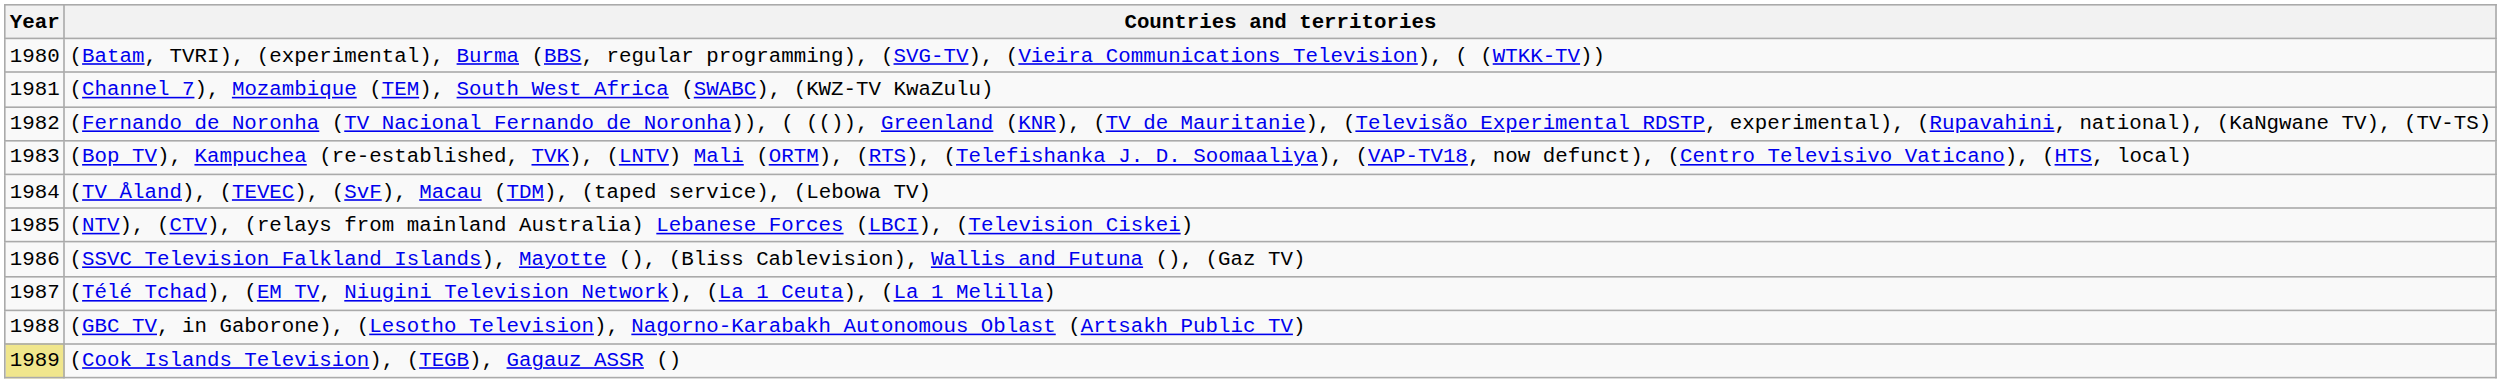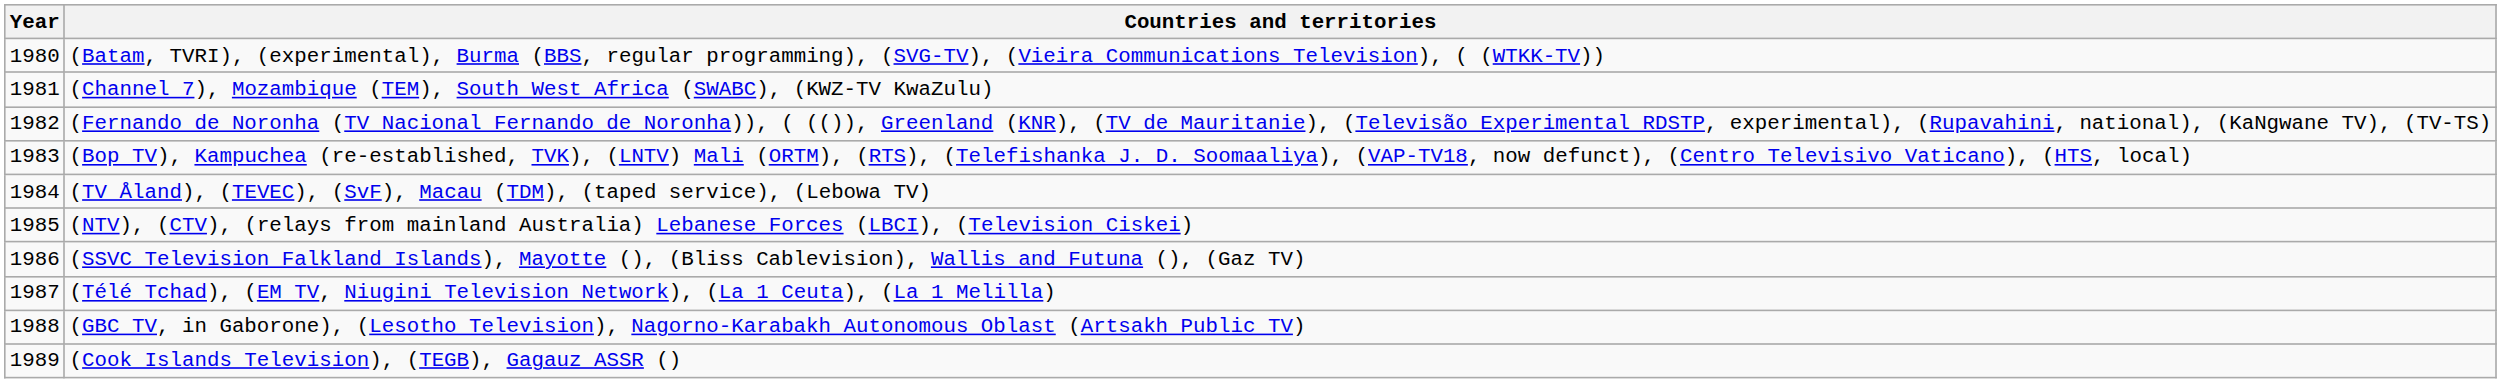(35, 361) khaki background -> (35, 361) no background
